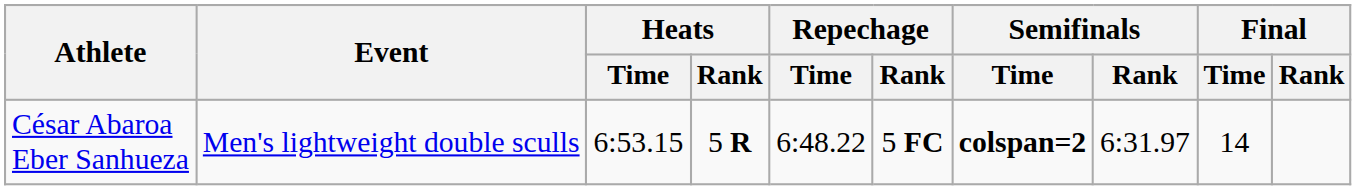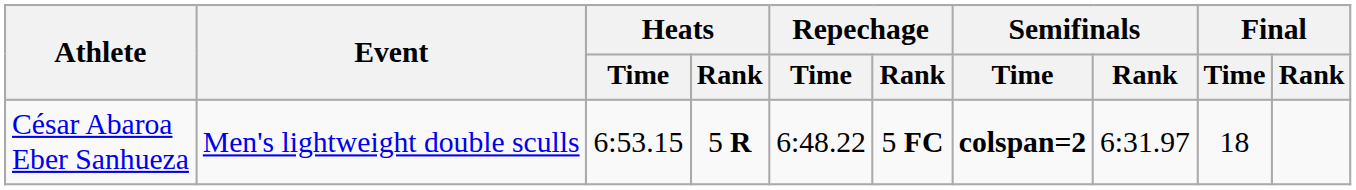(1234, 142) 14 -> (1234, 142) 18
